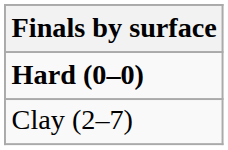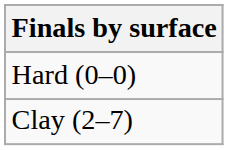(78, 74) bold -> (74, 74) normal
